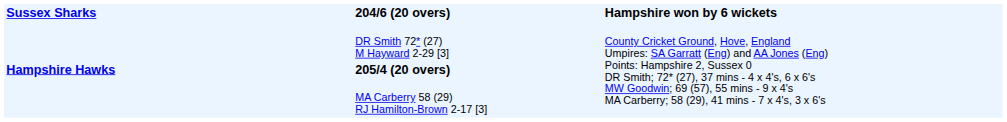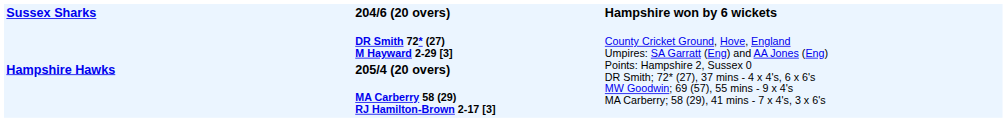(402, 47) normal -> (404, 47) bold
(421, 104) normal -> (425, 104) bold
